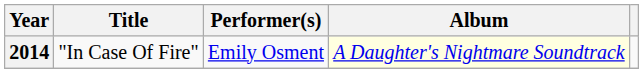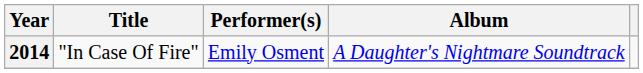(479, 52) lightyellow background -> (479, 52) no background
